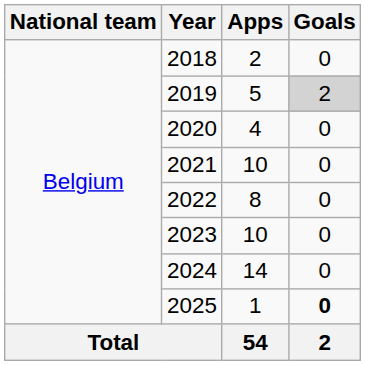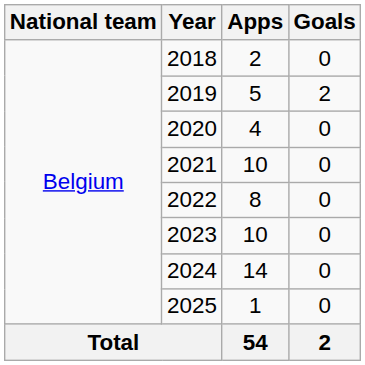(325, 93) lightgrey background -> (325, 93) no background
(325, 306) bold -> (325, 306) normal
